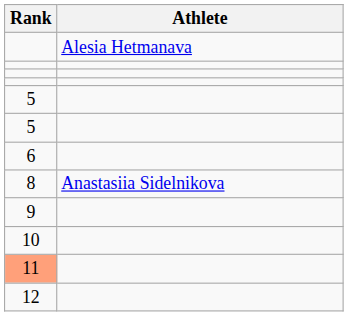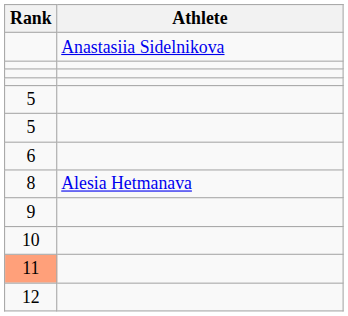(127, 46) Alesia Hetmanava -> (143, 46) Anastasiia Sidelnikova
(143, 183) Anastasiia Sidelnikova -> (127, 183) Alesia Hetmanava
